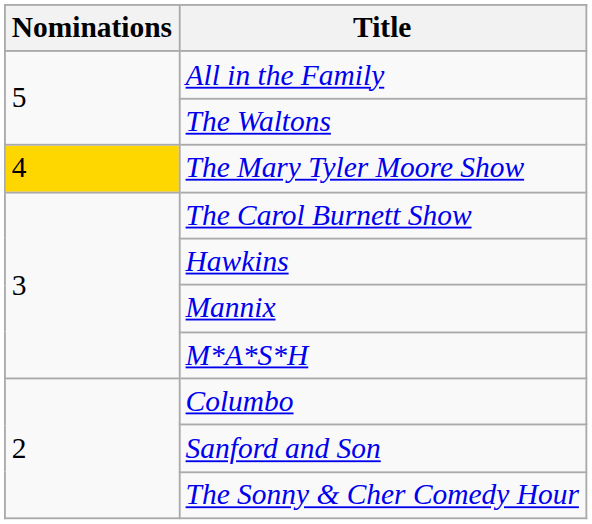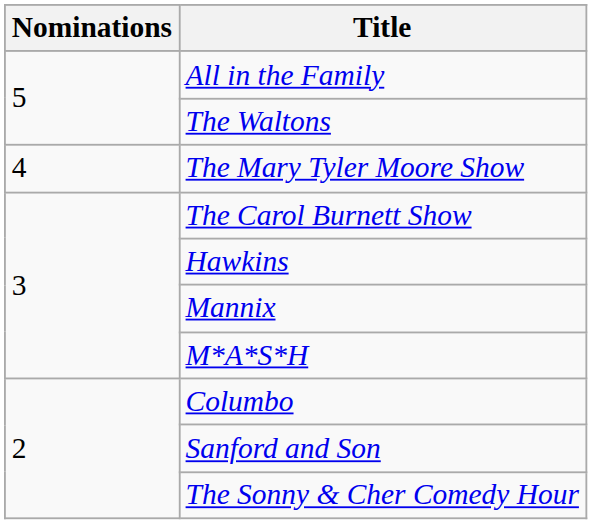(19, 167) gold background -> (19, 167) no background
